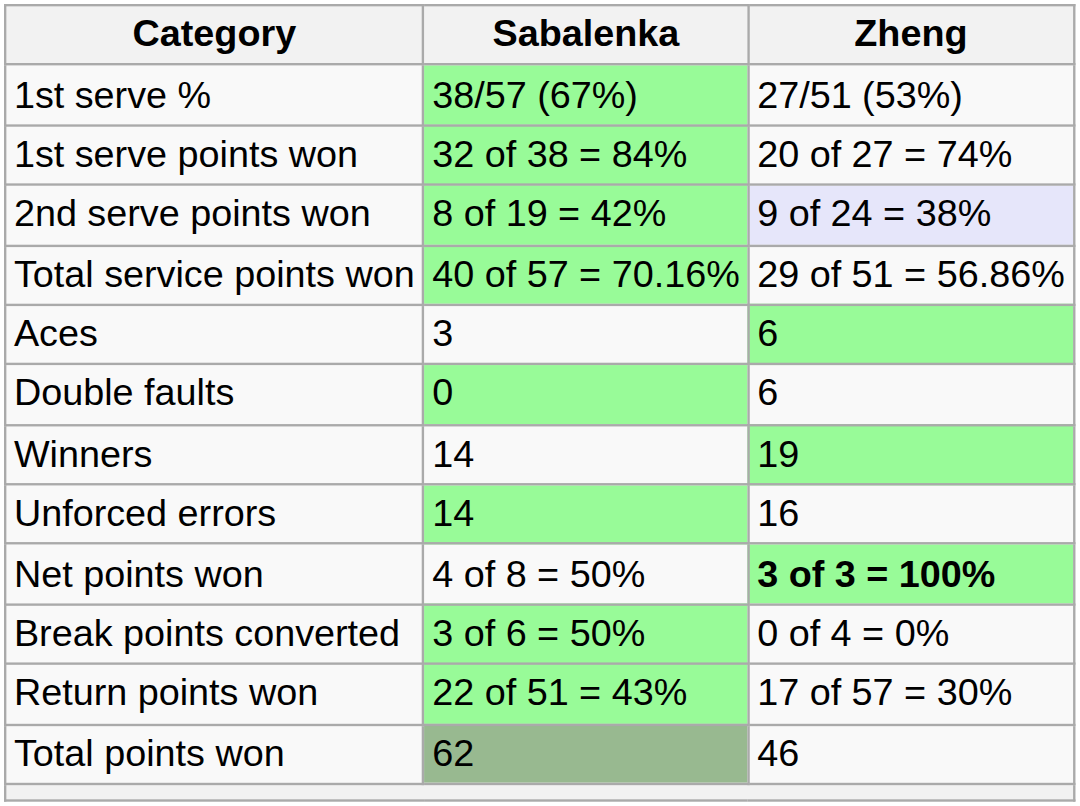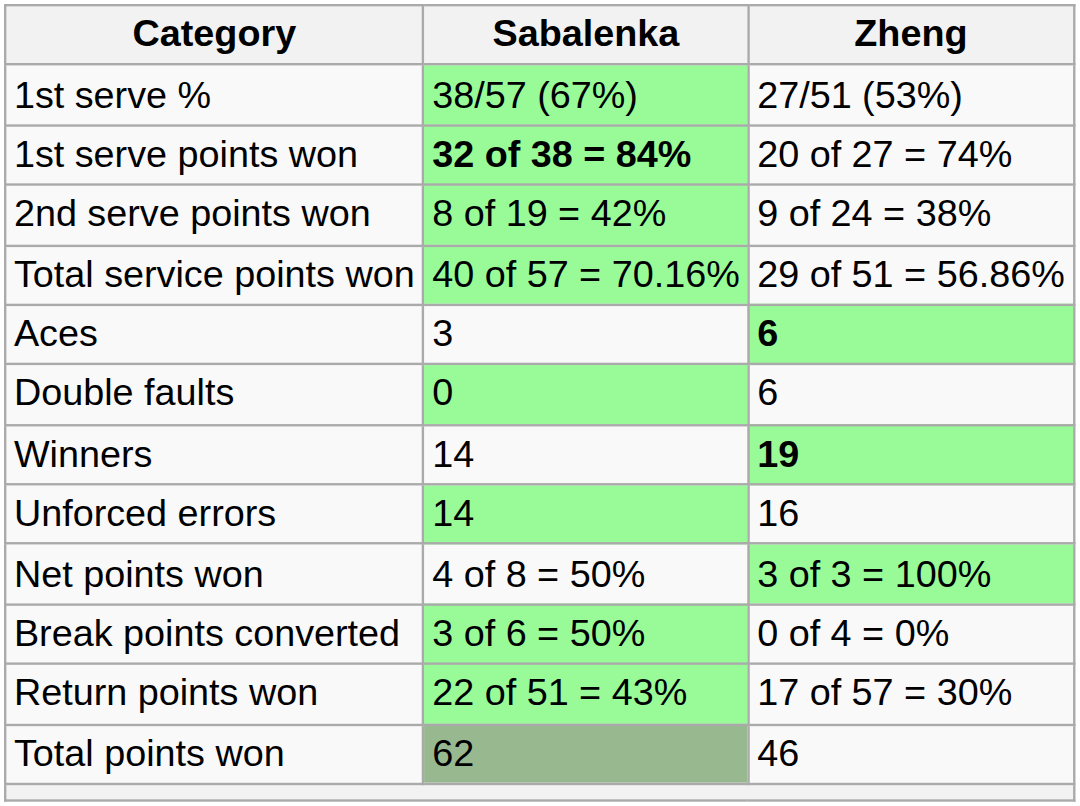(560, 154) normal -> (562, 154) bold
(874, 214) lavender background -> (874, 214) no background
(768, 333) normal -> (768, 333) bold
(778, 453) normal -> (778, 453) bold
(876, 573) bold -> (874, 573) normal
